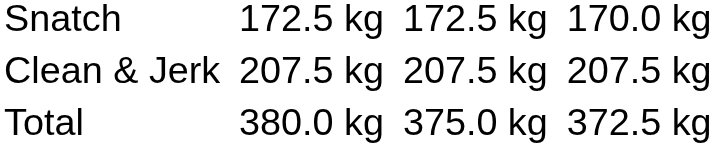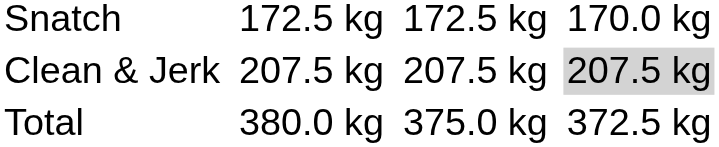(639, 70) no background -> (639, 70) lightgrey background
